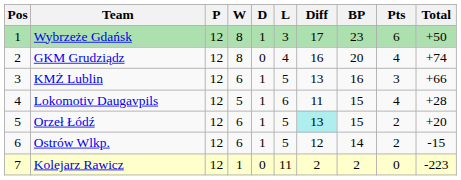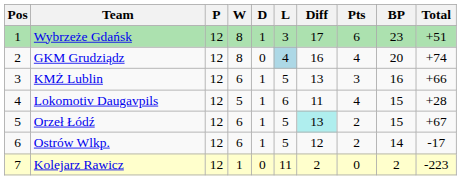columns swapped: (396, 15) <-> (357, 15)
(436, 36) +50 -> (436, 36) +51
(285, 57) no background -> (285, 57) lightblue background
(436, 121) +20 -> (436, 121) +67
(436, 143) -15 -> (436, 143) -17
